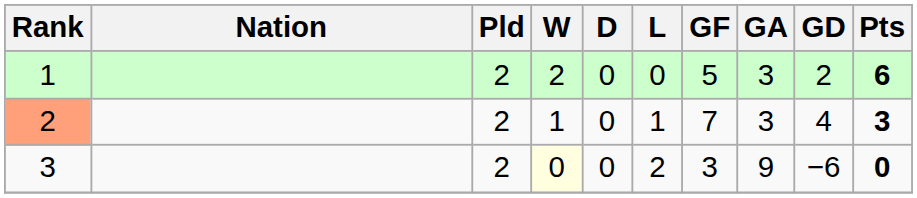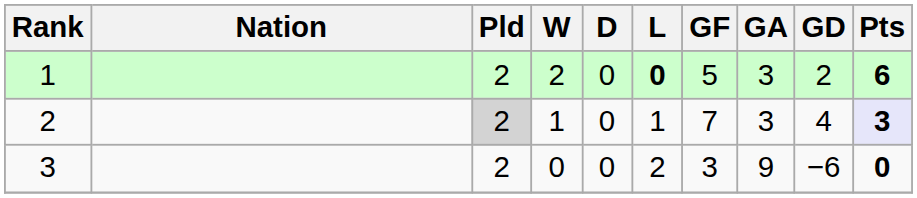(657, 74) normal -> (657, 74) bold
(48, 121) lightsalmon background -> (48, 121) no background
(502, 121) no background -> (502, 121) lightgrey background
(882, 121) no background -> (882, 121) lavender background
(557, 167) lightyellow background -> (557, 167) no background
